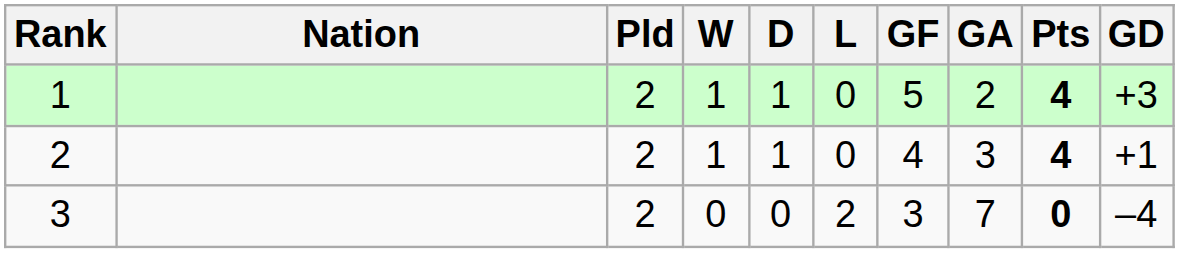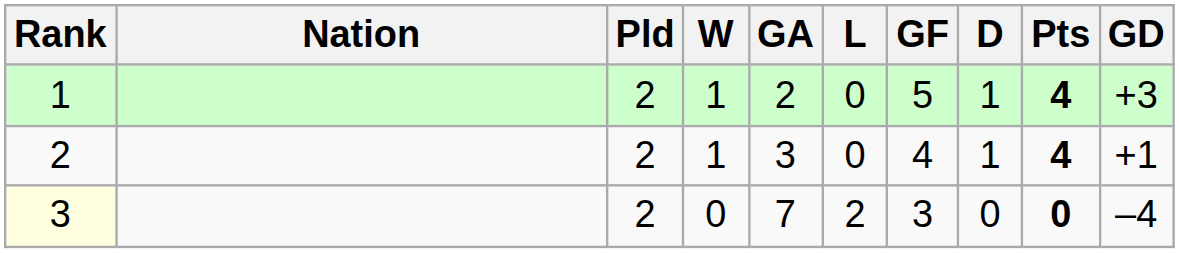columns swapped: (781, 34) <-> (985, 34)
(60, 214) no background -> (60, 214) lightyellow background
